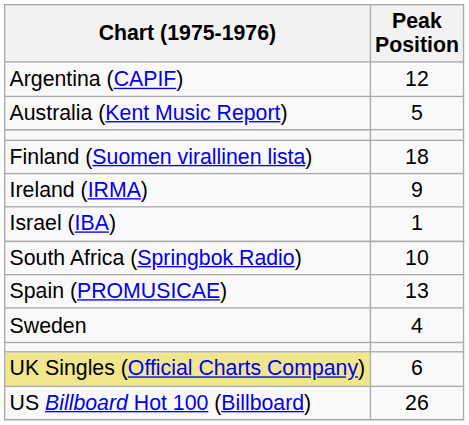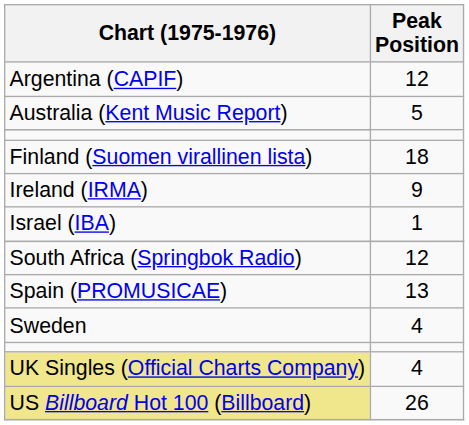(417, 257) 10 -> (417, 257) 12
(417, 368) 6 -> (417, 368) 4
(160, 402) no background -> (160, 402) khaki background
